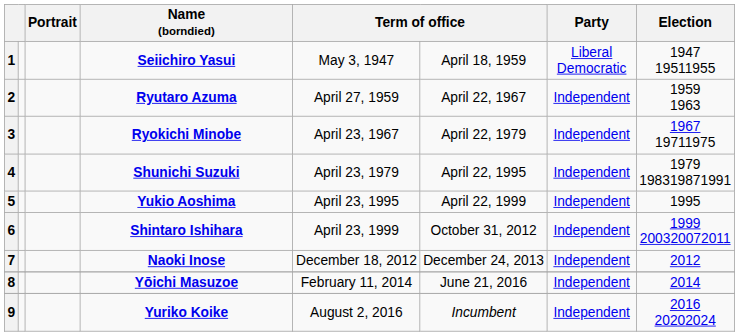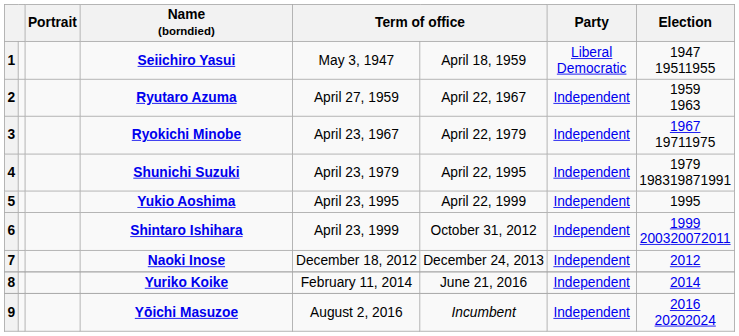(186, 282) Yōichi Masuzoe -> (186, 282) Yuriko Koike
(186, 312) Yuriko Koike -> (186, 312) Yōichi Masuzoe
